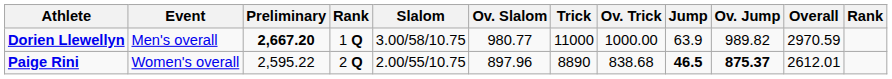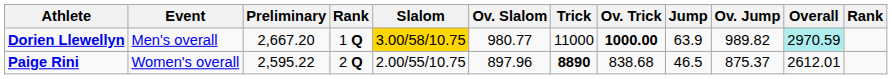(286, 40) bold -> (286, 40) normal
(421, 40) no background -> (421, 40) gold background
(631, 40) normal -> (631, 40) bold
(814, 40) no background -> (814, 40) paleturquoise background
(574, 63) normal -> (574, 63) bold
(688, 63) bold -> (688, 63) normal
(747, 63) bold -> (747, 63) normal
